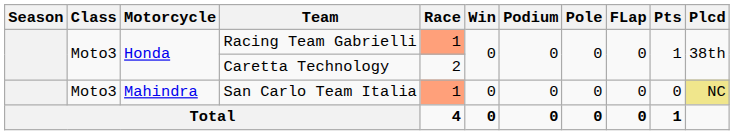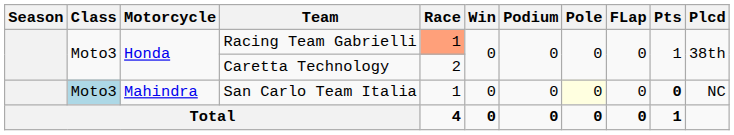(94, 92) no background -> (94, 92) lightblue background
(456, 92) lightsalmon background -> (456, 92) no background
(598, 92) no background -> (598, 92) lightyellow background
(677, 92) normal -> (677, 92) bold
(717, 92) khaki background -> (717, 92) no background
